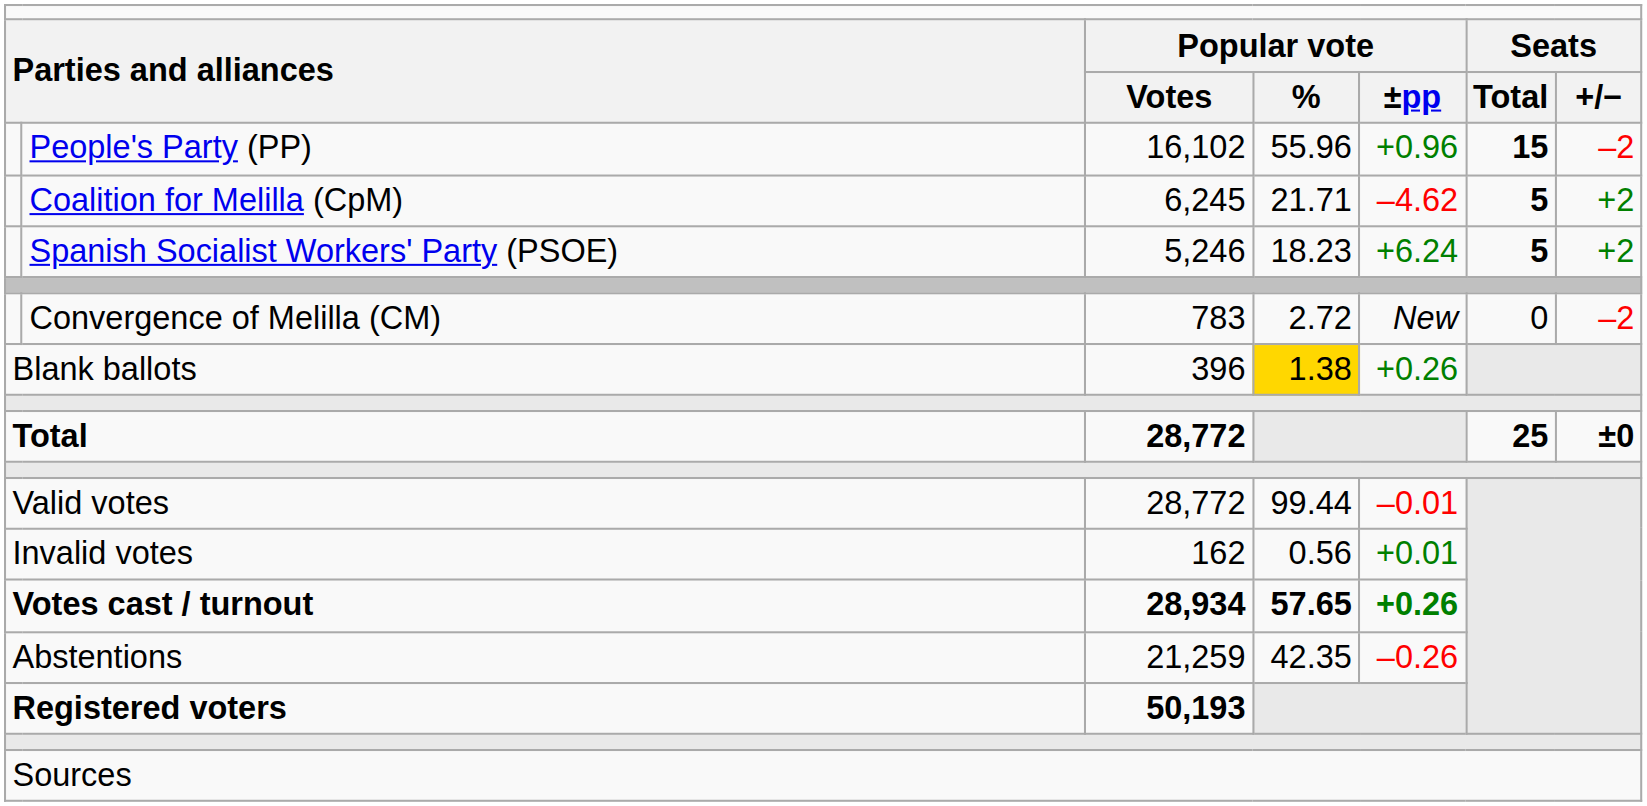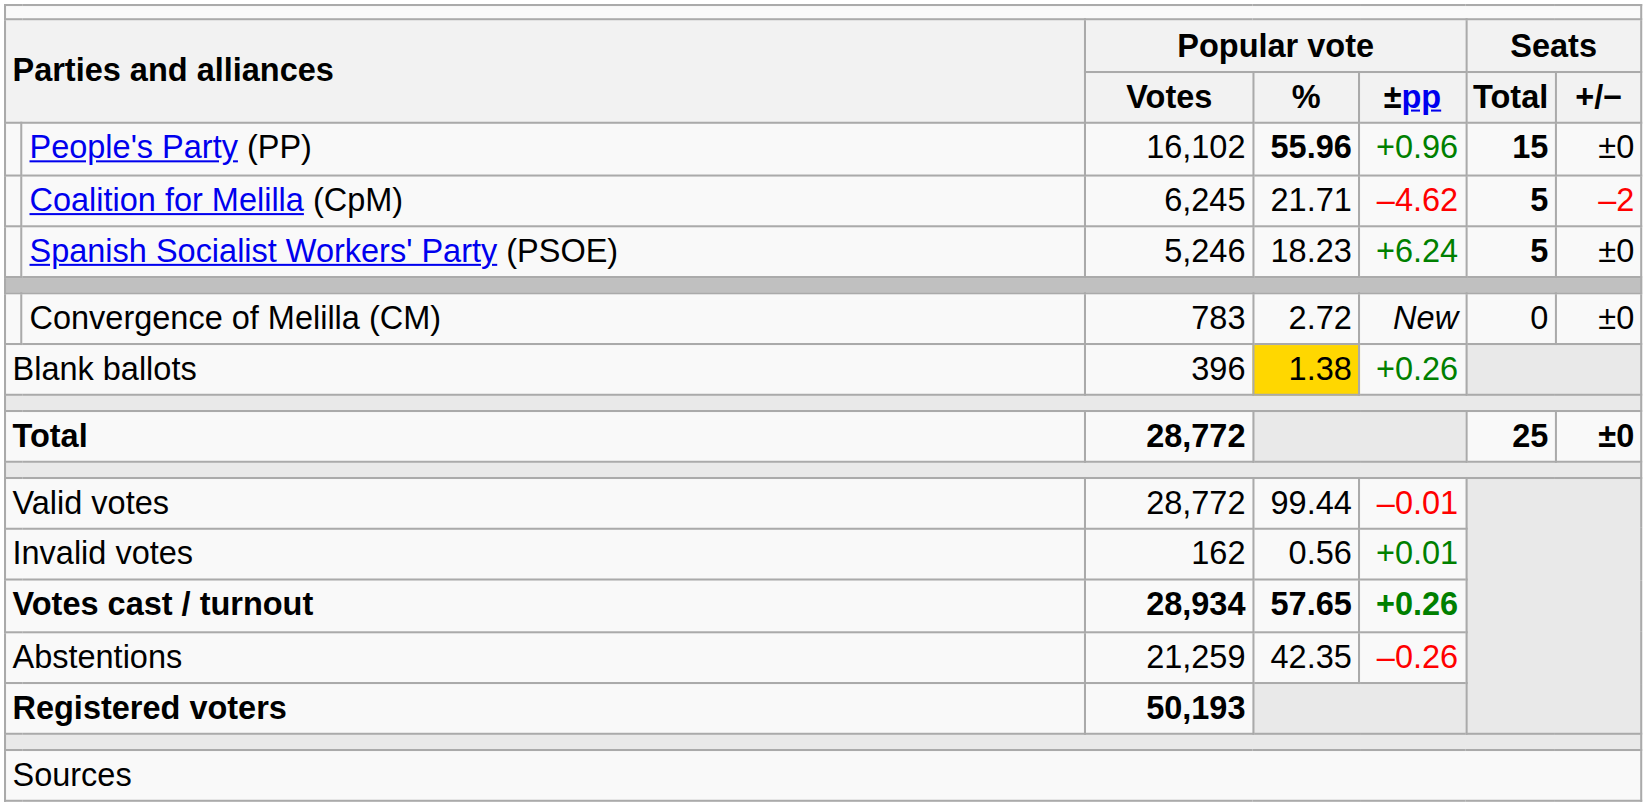(1311, 148) normal -> (1311, 148) bold
(1616, 148) –2 -> (1616, 148) ±0
(1616, 199) +2 -> (1616, 199) –2
(1616, 251) +2 -> (1616, 251) ±0
(1616, 317) –2 -> (1616, 317) ±0
